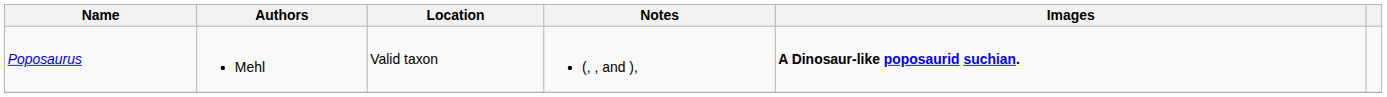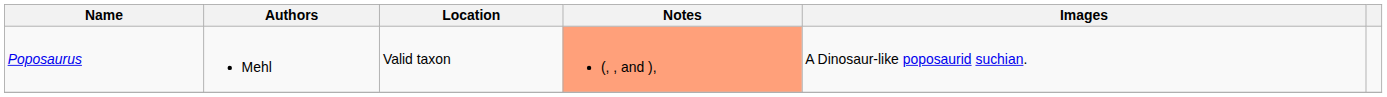(660, 67) no background -> (682, 67) lightsalmon background
(899, 59) bold -> (916, 59) normal
